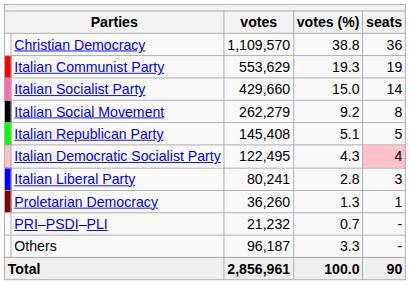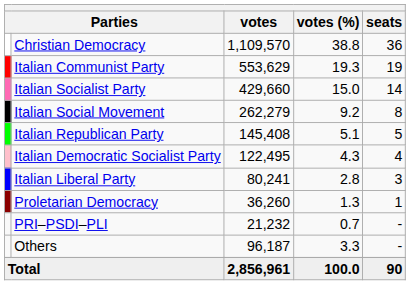(398, 157) pink background -> (398, 157) no background
